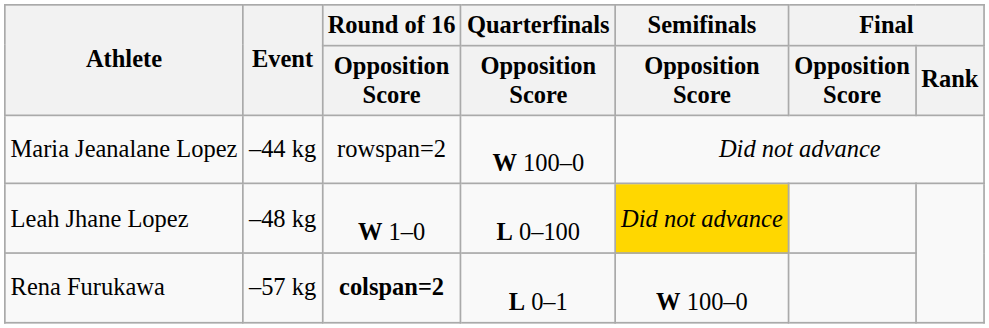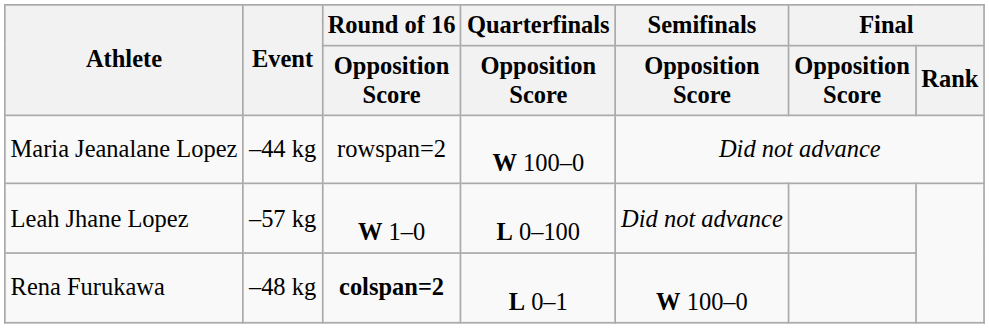(283, 218) –48 kg -> (283, 218) –57 kg
(702, 218) gold background -> (702, 218) no background
(283, 287) –57 kg -> (283, 287) –48 kg
